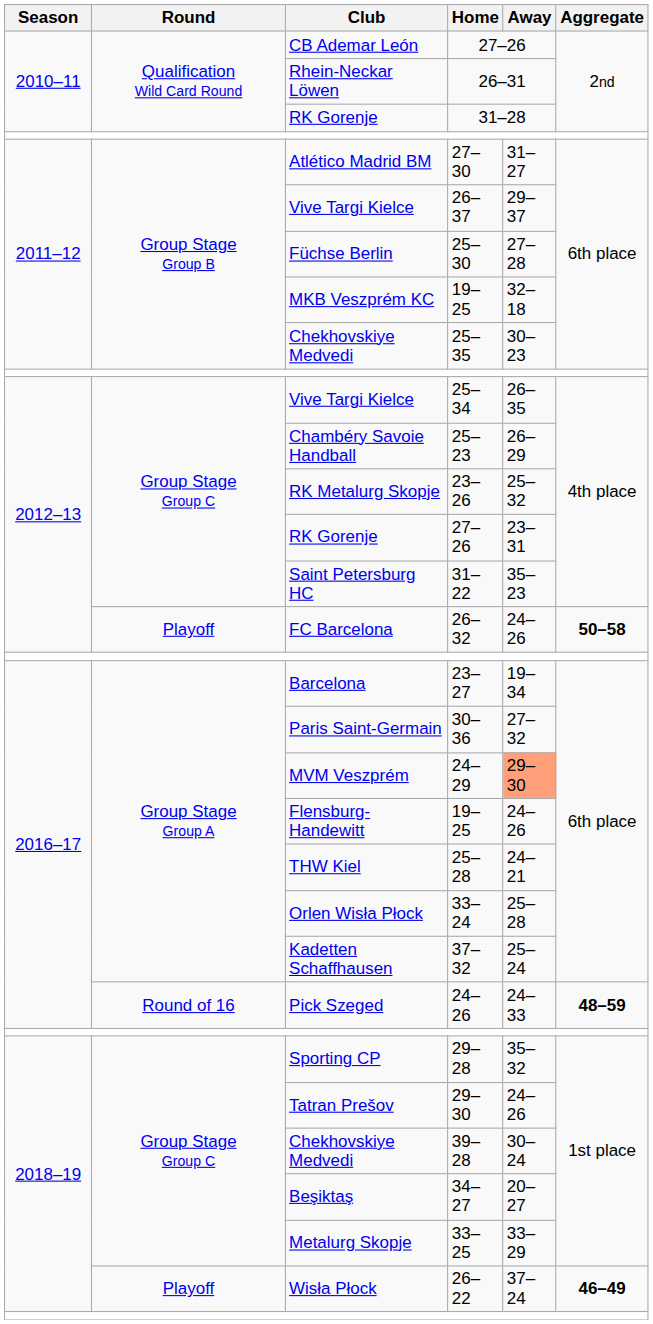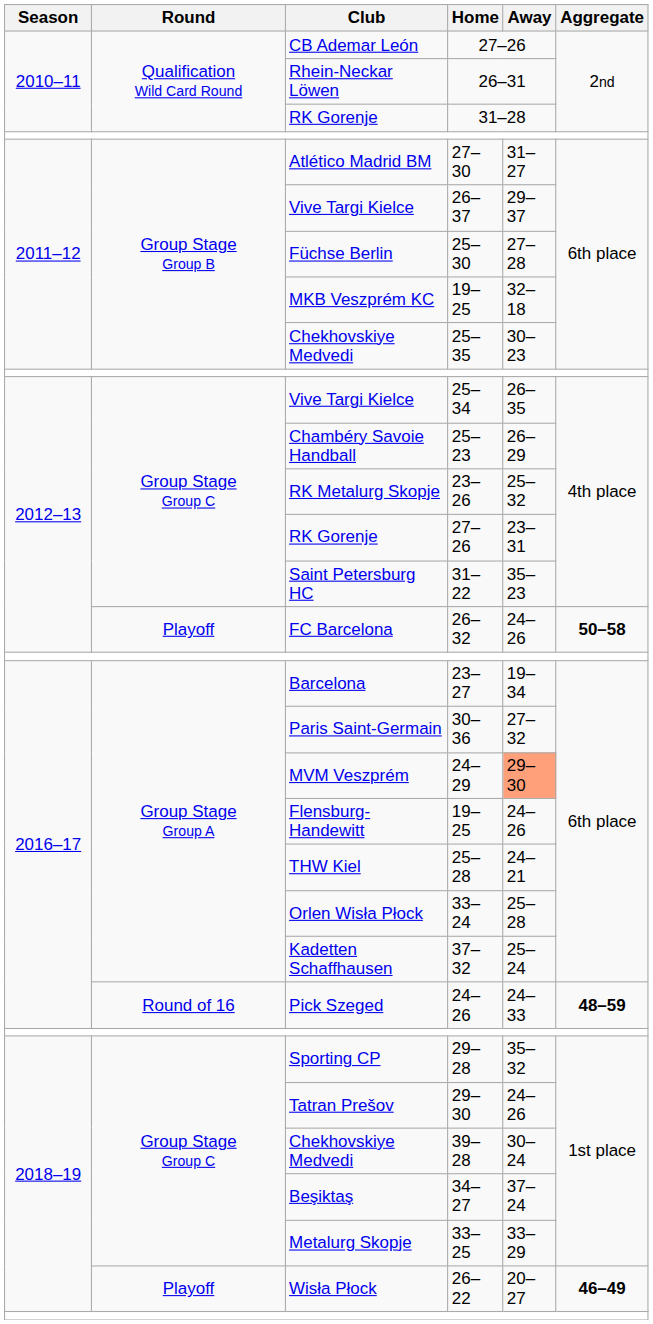(521, 1196) 20–27 -> (521, 1196) 37–24
(521, 1288) 37–24 -> (521, 1288) 20–27
